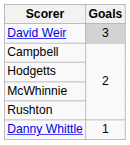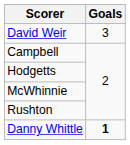(105, 33) lightgrey background -> (105, 33) no background
(105, 129) normal -> (105, 129) bold
